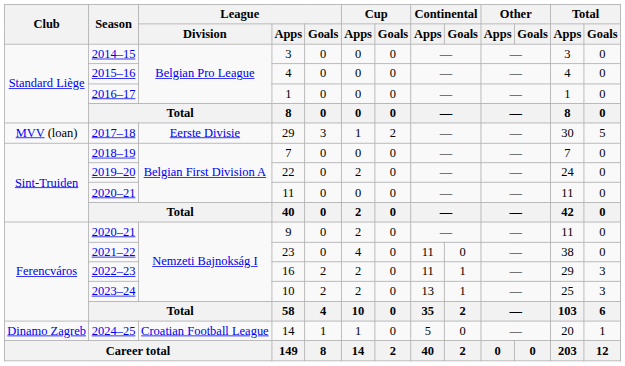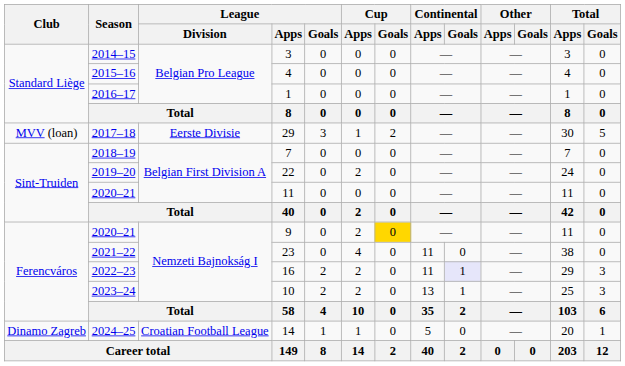(393, 232) no background -> (393, 232) gold background
(463, 271) no background -> (463, 271) lavender background
